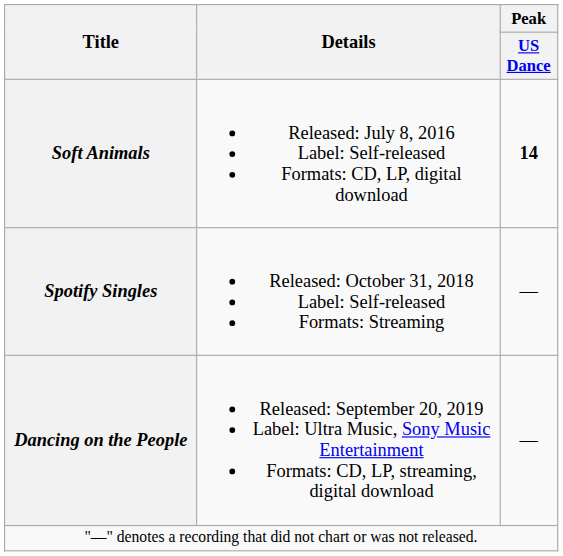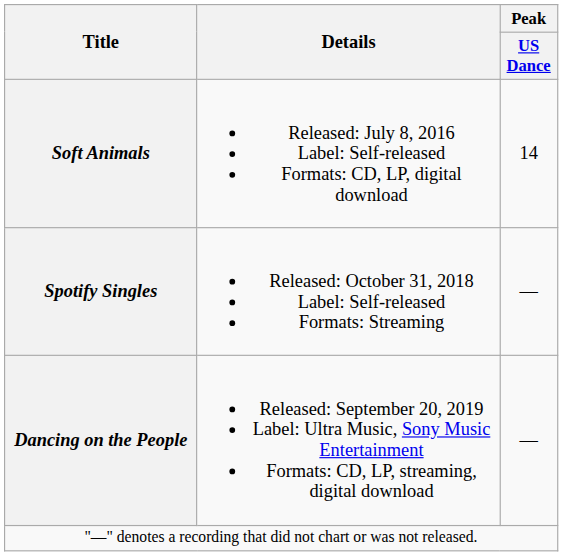(529, 153) bold -> (529, 153) normal
